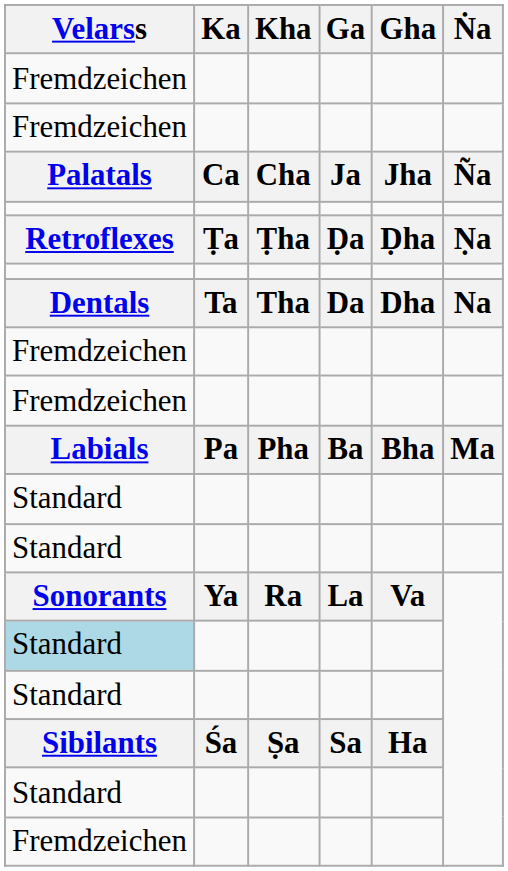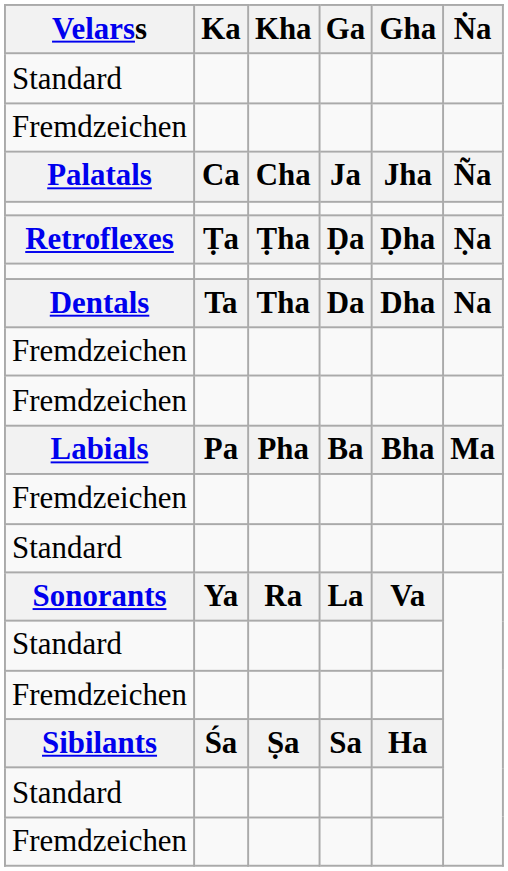(100, 77) Fremdzeichen -> (67, 77) Standard
(67, 498) Standard -> (100, 498) Fremdzeichen
(67, 645) lightblue background -> (67, 645) no background
(67, 694) Standard -> (100, 694) Fremdzeichen
